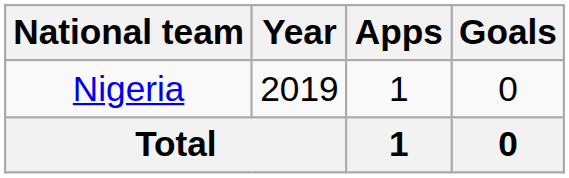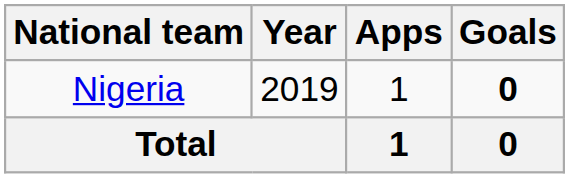(508, 88) normal -> (508, 88) bold
